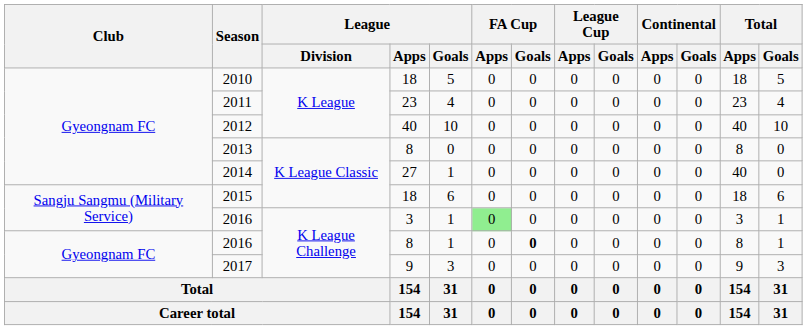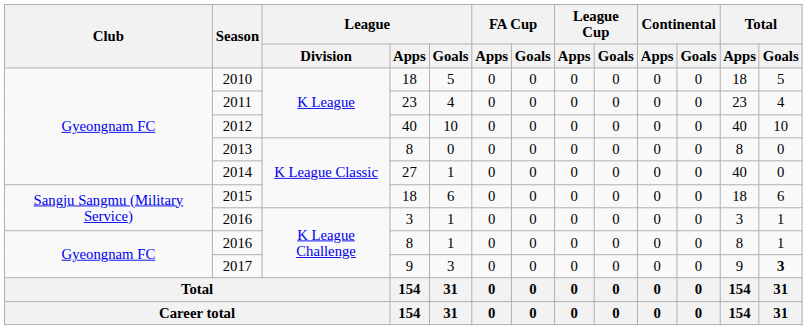(492, 219) lightgreen background -> (492, 219) no background
(533, 242) bold -> (533, 242) normal
(781, 266) normal -> (781, 266) bold
